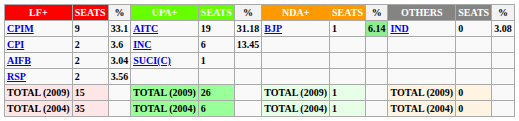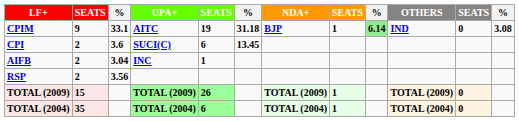(142, 44) INC -> (152, 44) SUCI(C)
(152, 60) SUCI(C) -> (142, 60) INC
